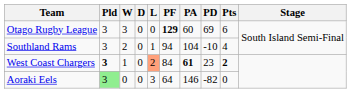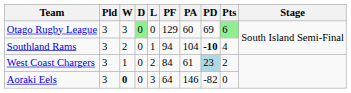(140, 29) no background -> (140, 29) lightgreen background
(170, 29) bold -> (170, 29) normal
(225, 29) no background -> (225, 29) lightgreen background
(210, 46) normal -> (210, 46) bold
(105, 63) bold -> (105, 63) normal
(153, 63) lightsalmon background -> (153, 63) no background
(188, 63) bold -> (188, 63) normal
(209, 63) no background -> (209, 63) lightblue background
(225, 63) bold -> (225, 63) normal
(105, 79) lightgreen background -> (105, 79) no background
(125, 79) normal -> (125, 79) bold
